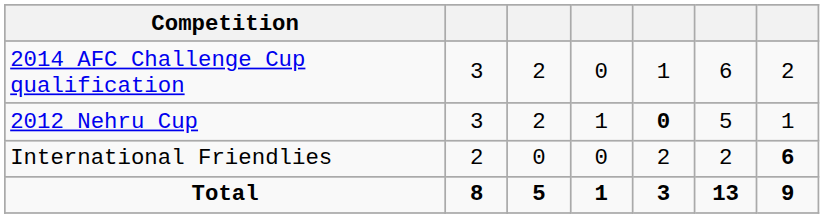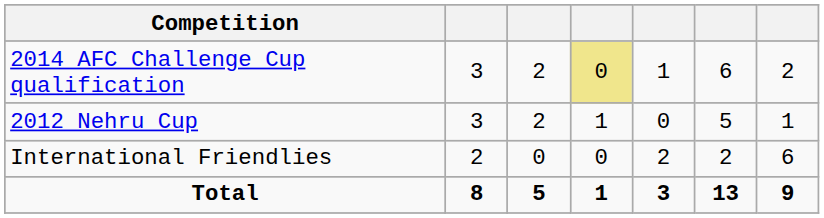(601, 72) no background -> (601, 72) khaki background
(663, 122) bold -> (663, 122) normal
(788, 158) bold -> (788, 158) normal
